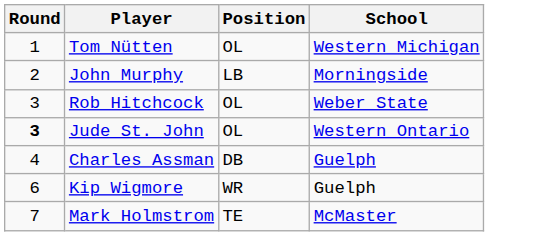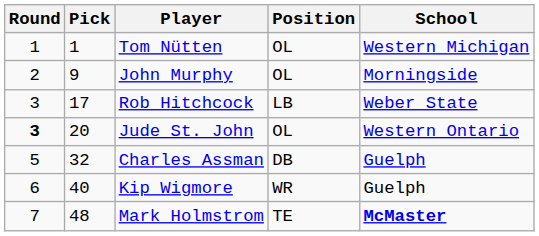+ column: (90, 19)
(233, 75) LB -> (283, 75) OL
(233, 103) OL -> (283, 103) LB
(35, 160) 4 -> (35, 160) 5
(355, 216) normal -> (405, 216) bold
